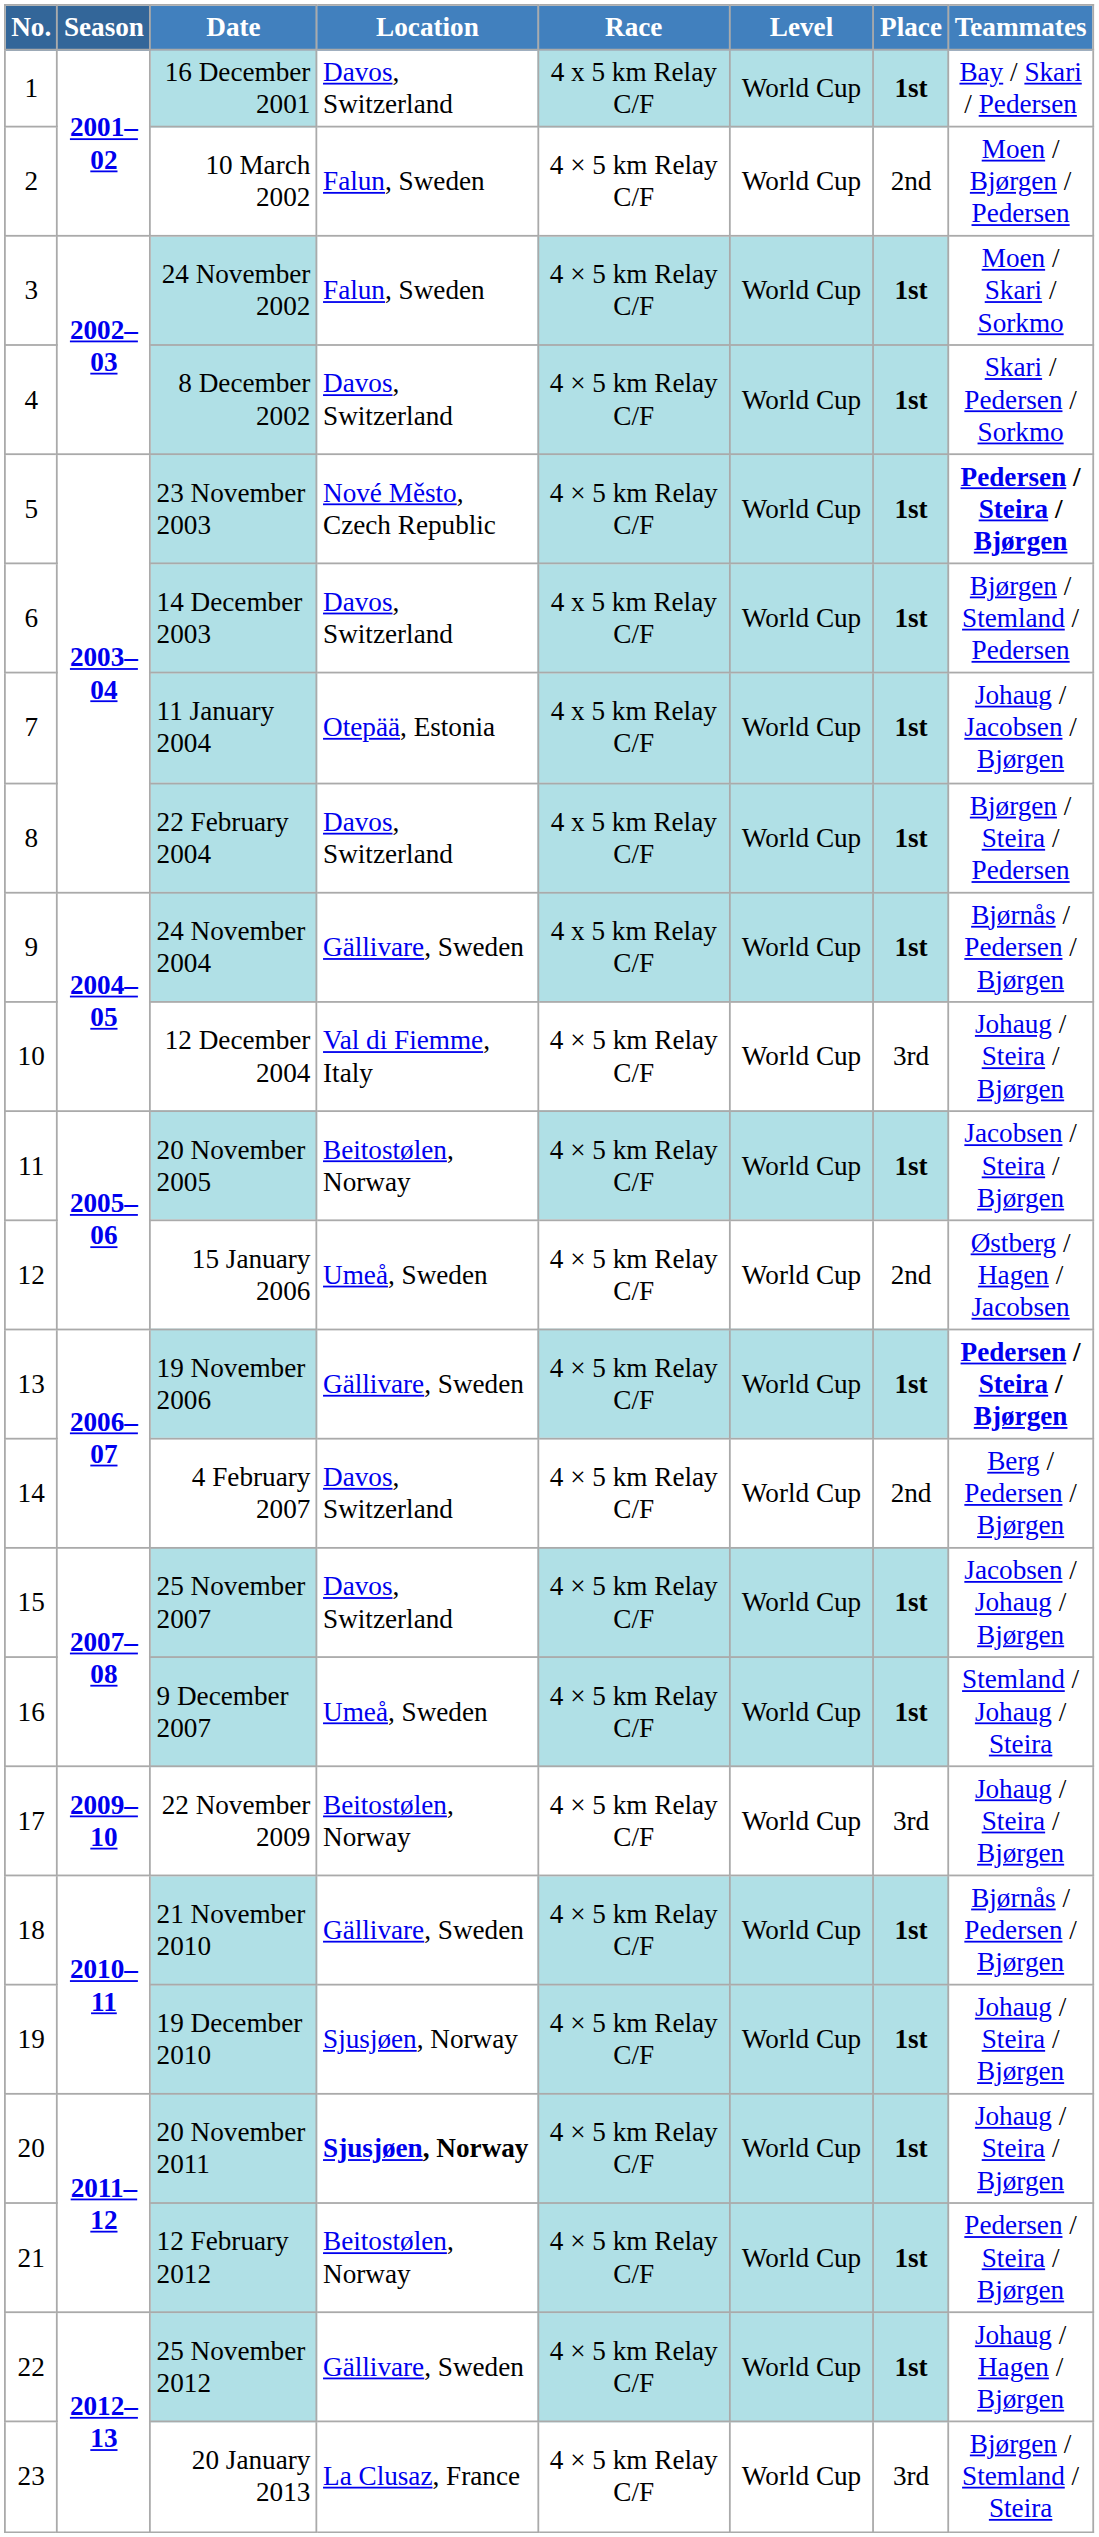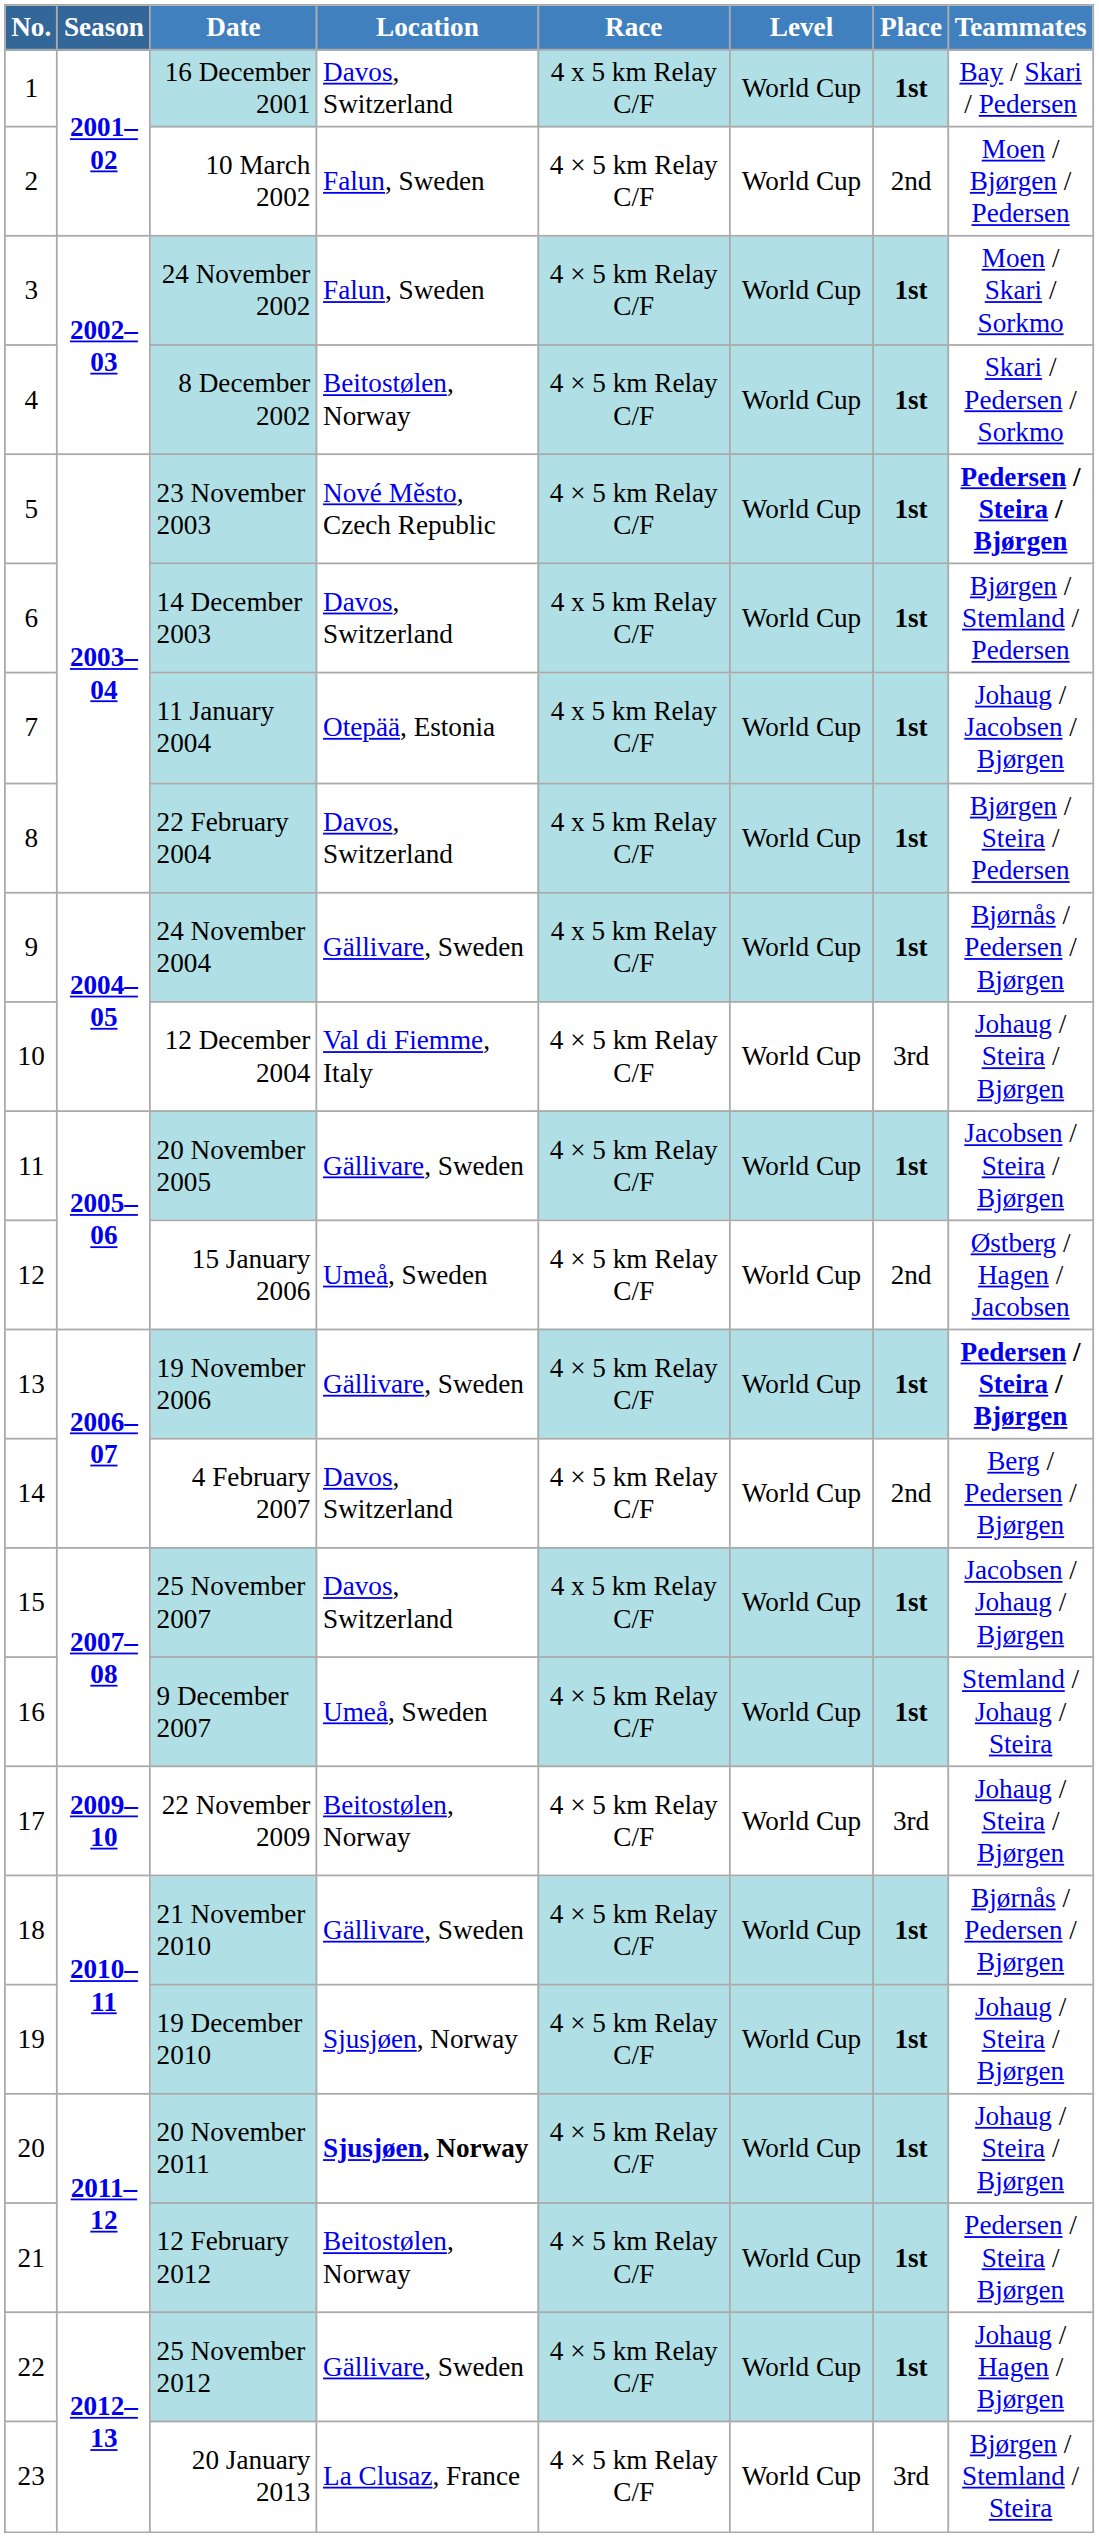(388, 399) Davos, Switzerland -> (388, 399) Beitostølen, Norway
(388, 1164) Beitostølen, Norway -> (423, 1164) Gällivare, Sweden
(634, 1602) 4 × 5 km Relay C/F -> (634, 1602) 4 x 5 km Relay C/F
